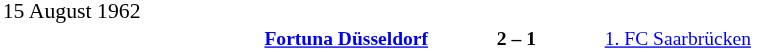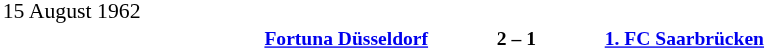(678, 38) normal -> (684, 38) bold
